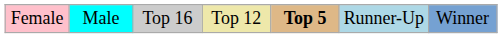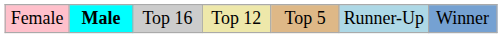(101, 18) normal -> (101, 18) bold
(305, 18) bold -> (305, 18) normal
